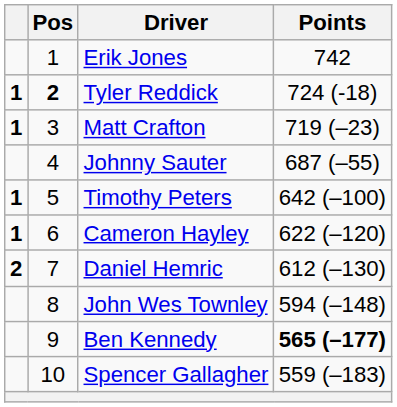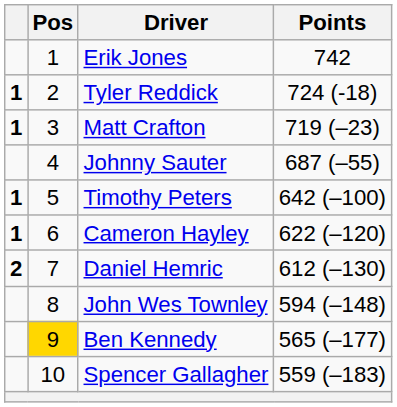(53, 93) bold -> (53, 93) normal
(53, 339) no background -> (53, 339) gold background
(332, 339) bold -> (332, 339) normal
